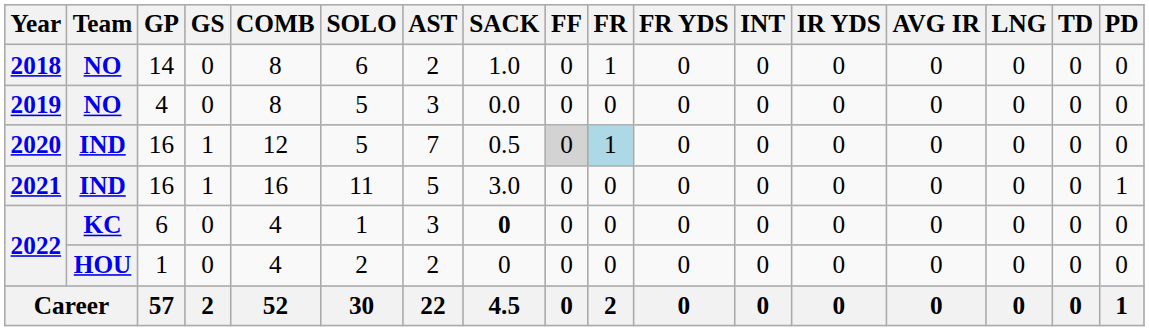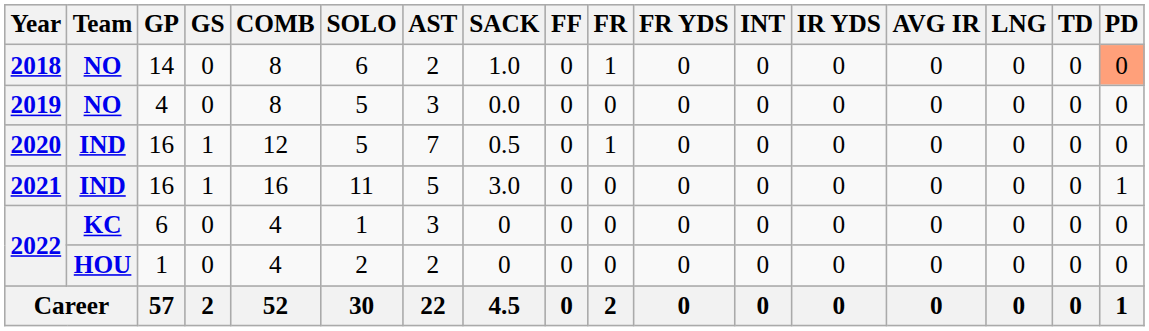(1122, 64) no background -> (1122, 64) lightsalmon background
(566, 144) lightgrey background -> (566, 144) no background
(610, 144) lightblue background -> (610, 144) no background
(504, 225) bold -> (504, 225) normal
